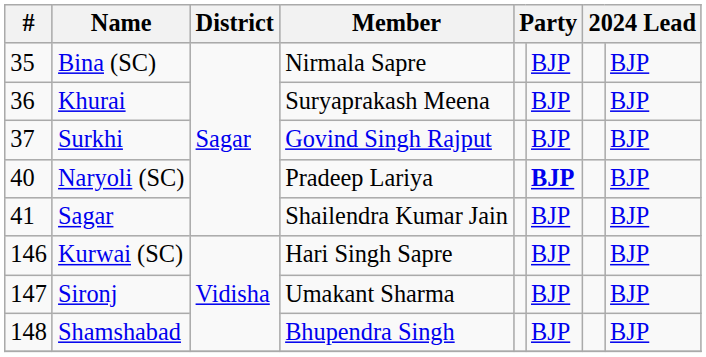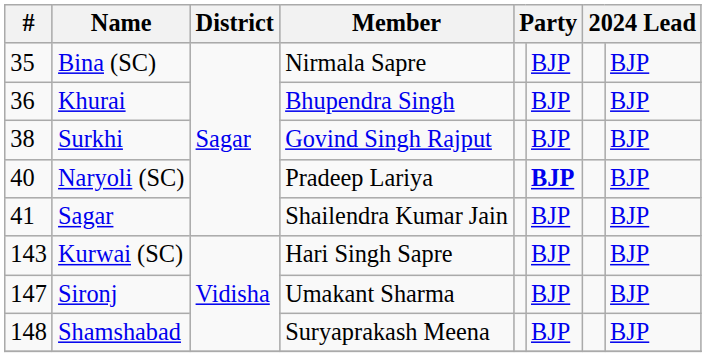(387, 100) Suryaprakash Meena -> (370, 100) Bhupendra Singh
(23, 139) 37 -> (23, 139) 38
(29, 255) 146 -> (29, 255) 143
(370, 332) Bhupendra Singh -> (387, 332) Suryaprakash Meena
